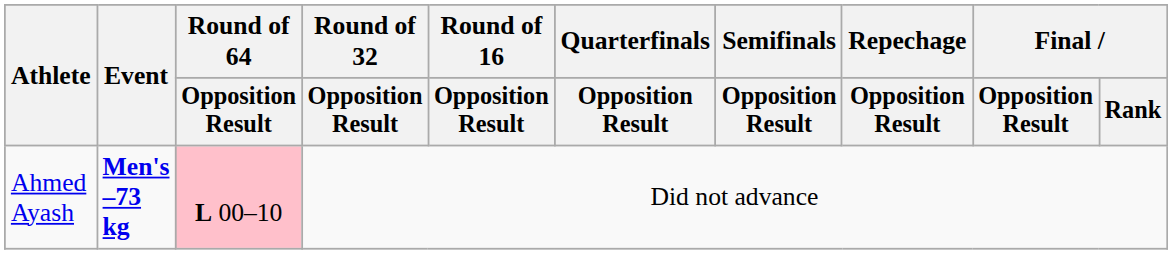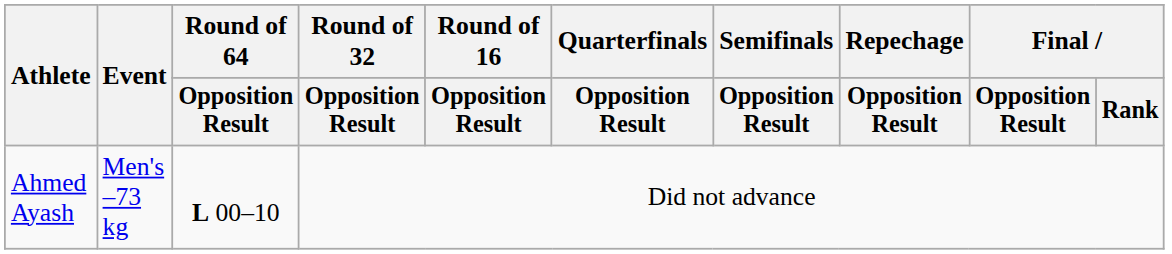(136, 197) bold -> (133, 197) normal
(239, 212) pink background -> (236, 212) no background
